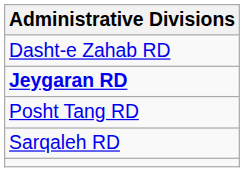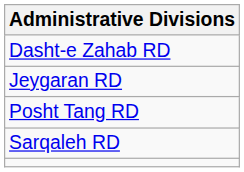(68, 81) bold -> (66, 81) normal
